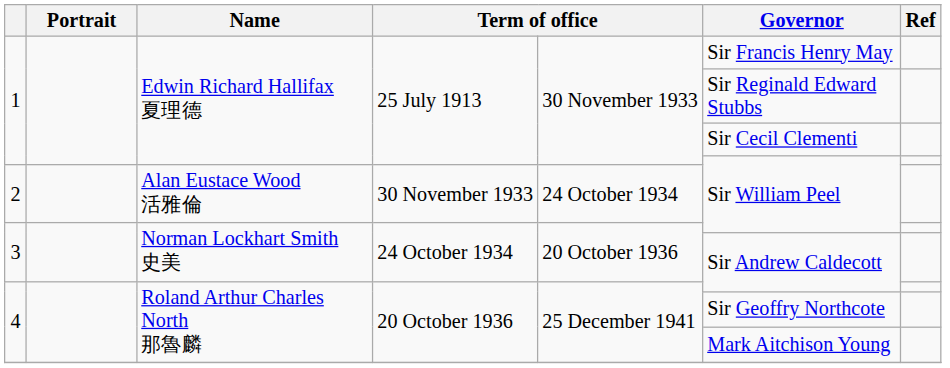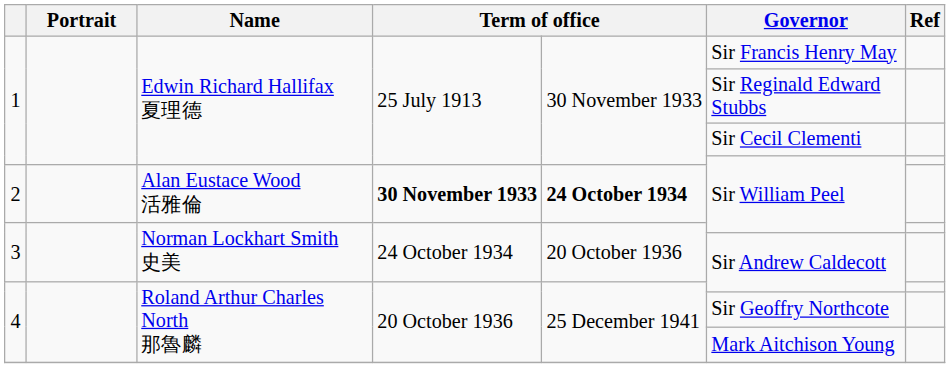(455, 193) normal -> (457, 193) bold
(610, 193) normal -> (617, 193) bold
